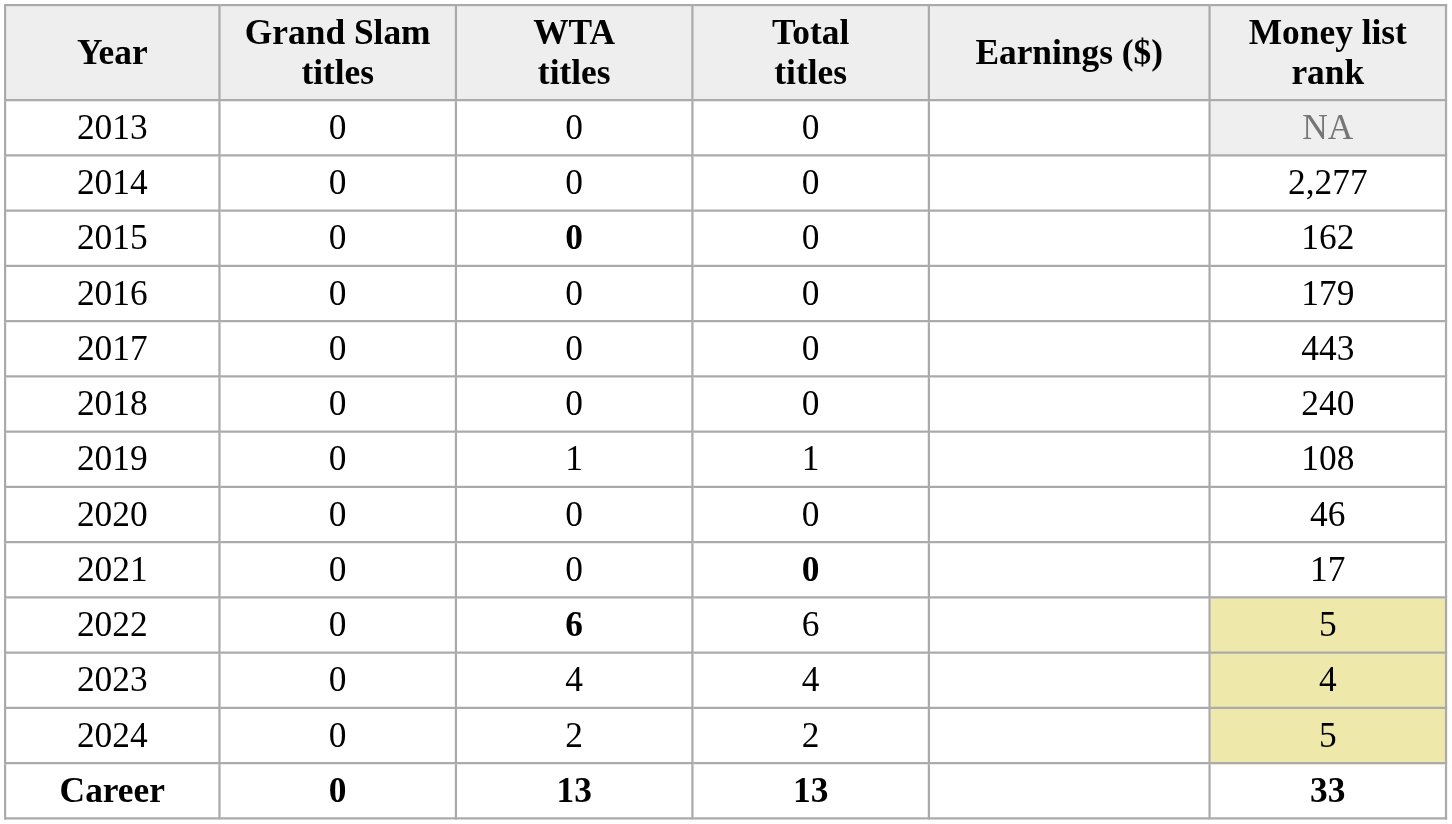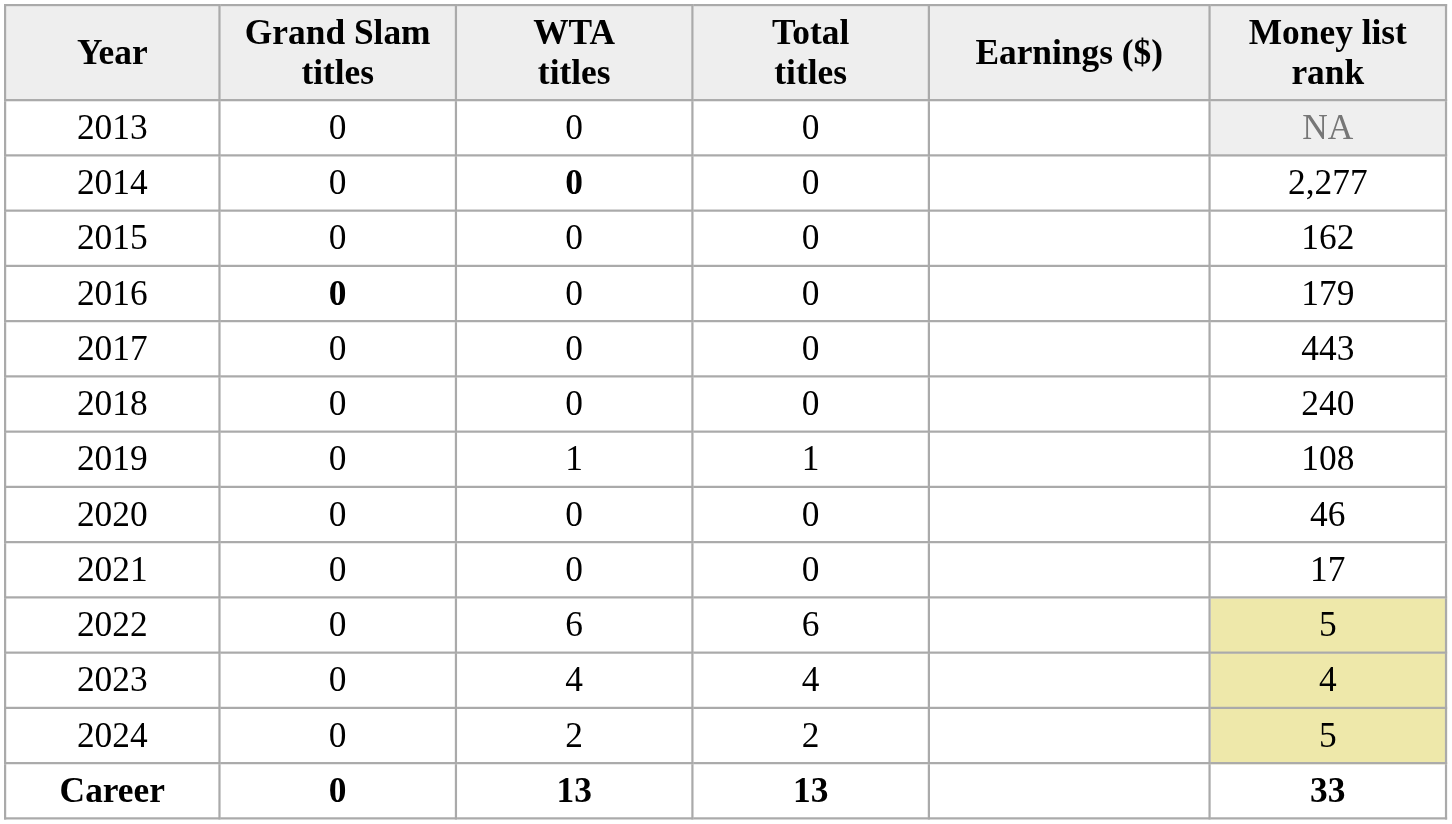(574, 182) normal -> (574, 182) bold
(574, 237) bold -> (574, 237) normal
(338, 292) normal -> (338, 292) bold
(811, 569) bold -> (811, 569) normal
(574, 624) bold -> (574, 624) normal
